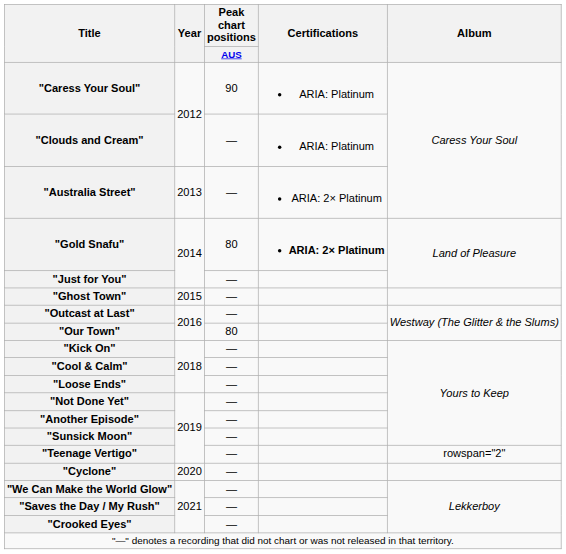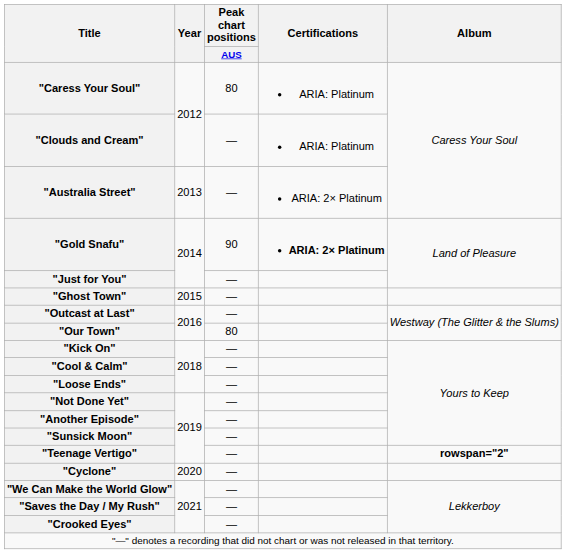(231, 88) 90 -> (231, 88) 80
(231, 244) 80 -> (231, 244) 90
(474, 454) normal -> (474, 454) bold
